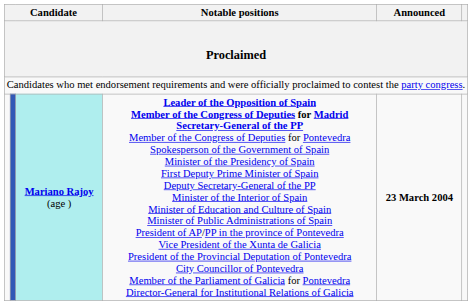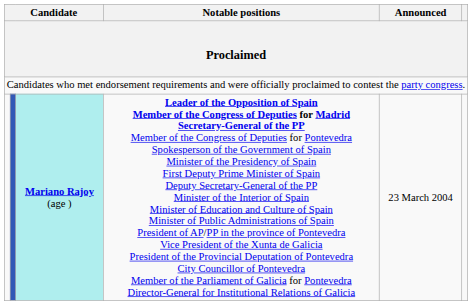(419, 197) bold -> (421, 197) normal
